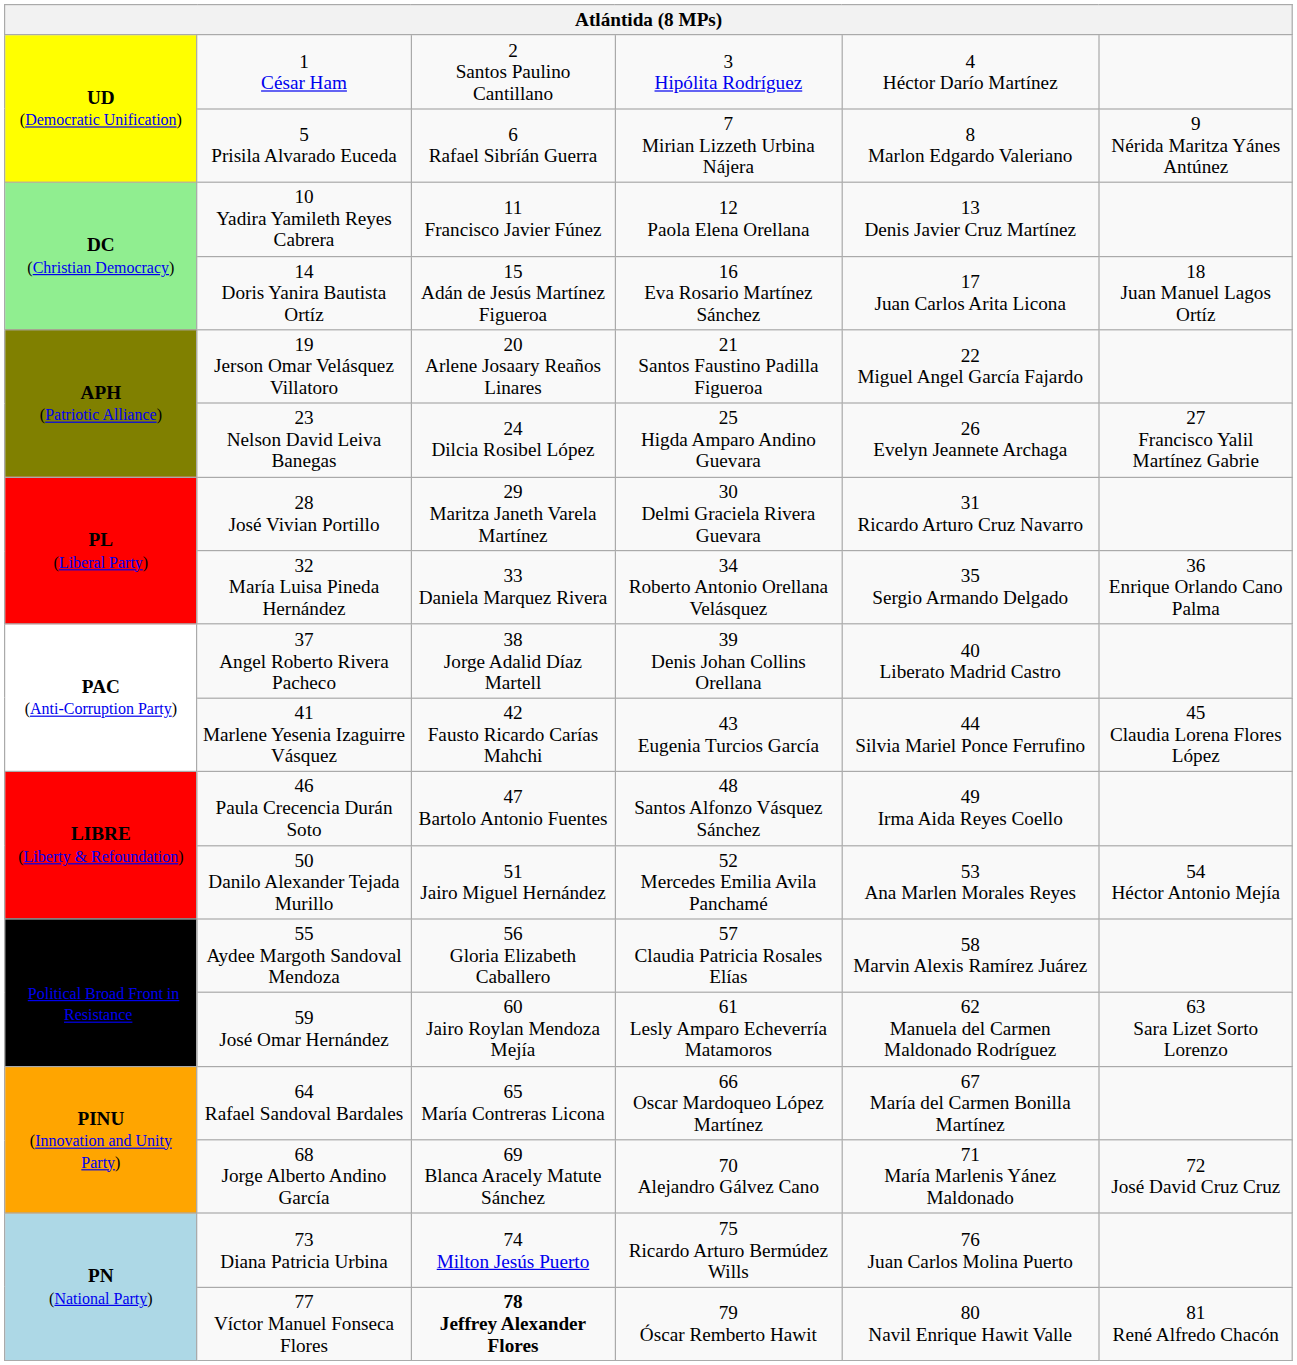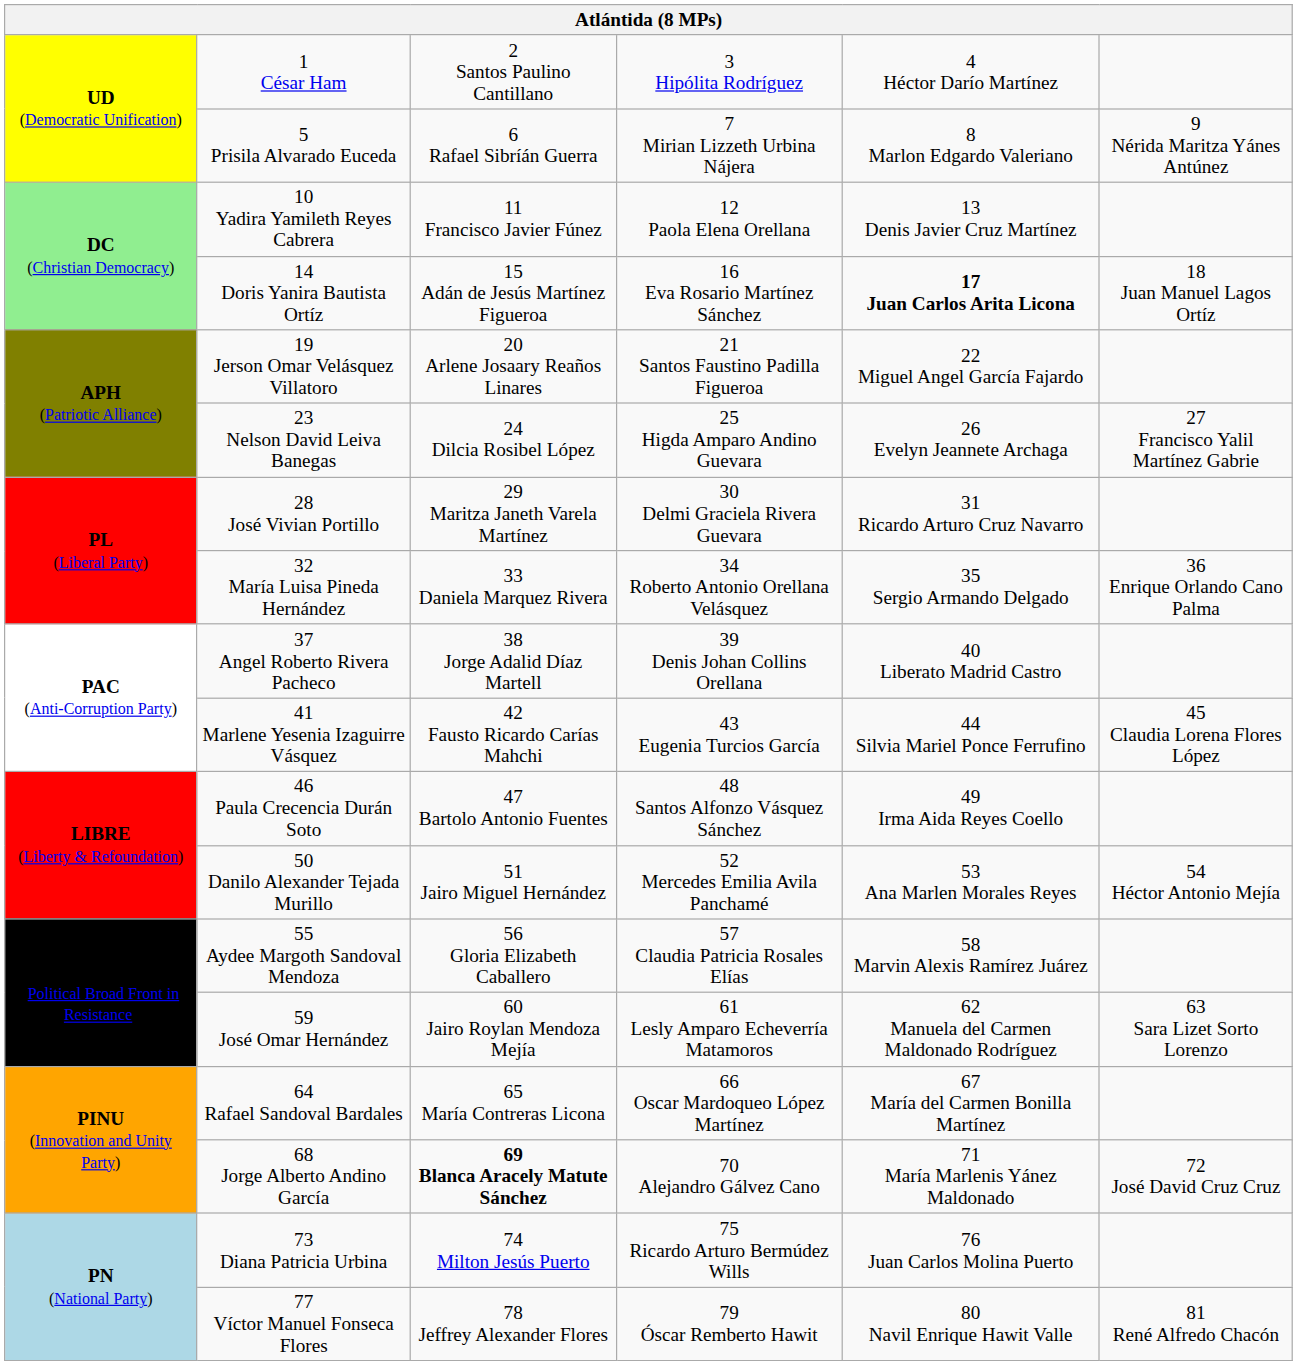(970, 292) normal -> (971, 292) bold
(513, 1176) normal -> (513, 1176) bold
(513, 1323) bold -> (513, 1323) normal
